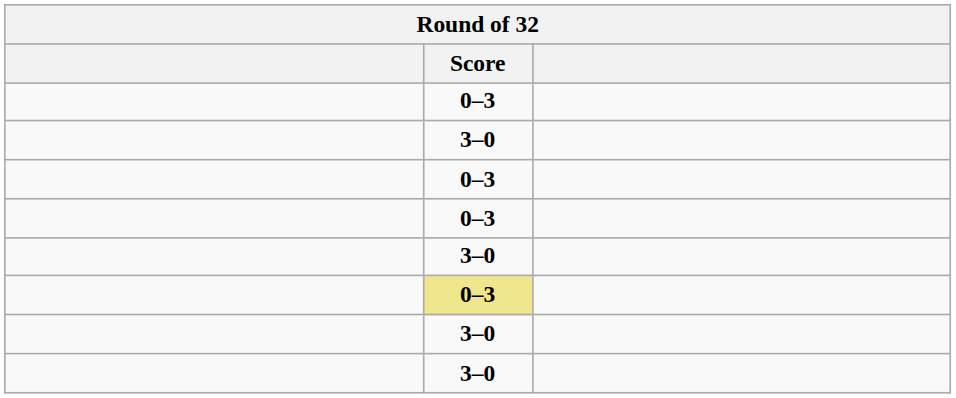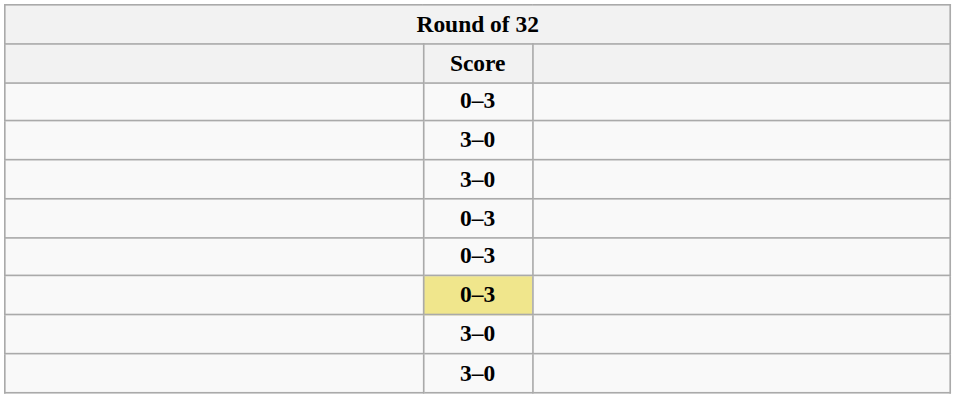(478, 179) 0–3 -> (478, 179) 3–0
(478, 256) 3–0 -> (478, 256) 0–3
